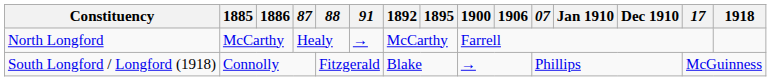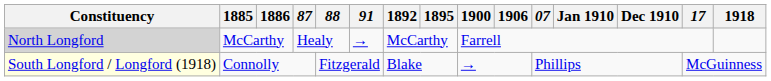(56, 40) no background -> (56, 40) lightgrey background
(112, 64) no background -> (112, 64) lightyellow background
